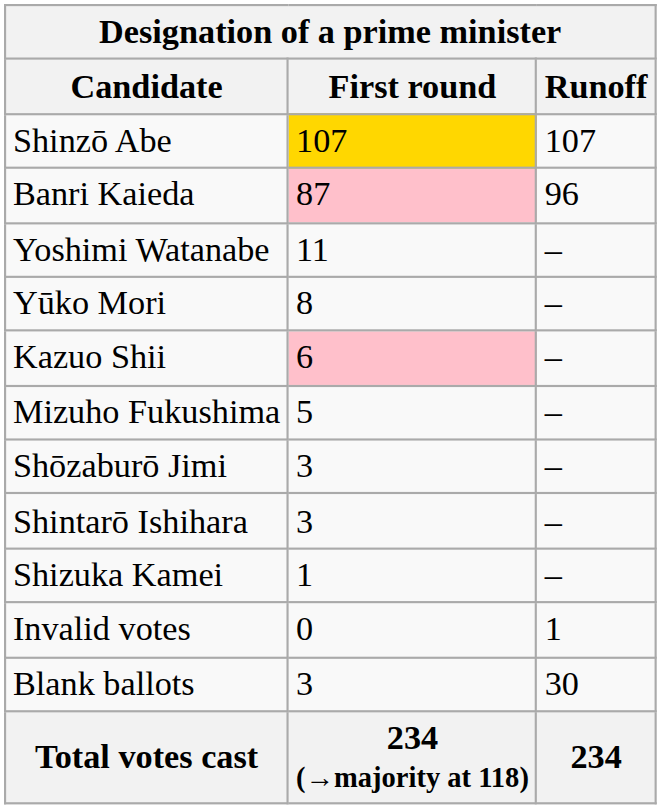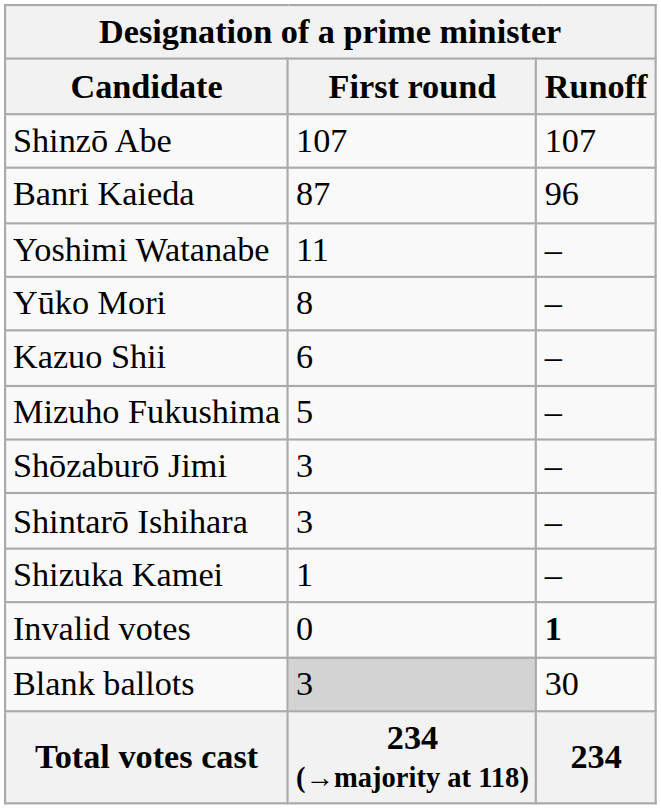(322, 140) gold background -> (322, 140) no background
(313, 194) pink background -> (313, 194) no background
(305, 357) pink background -> (305, 357) no background
(553, 628) normal -> (553, 628) bold
(305, 683) no background -> (305, 683) lightgrey background
